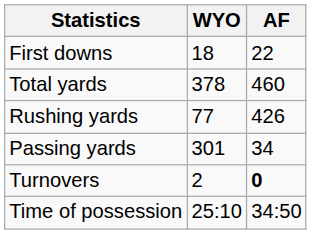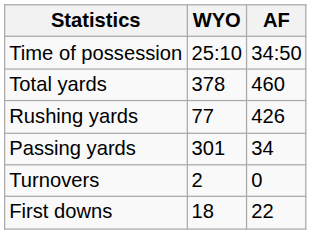rows swapped: (61, 52) <-> (96, 212)
(257, 180) bold -> (257, 180) normal
